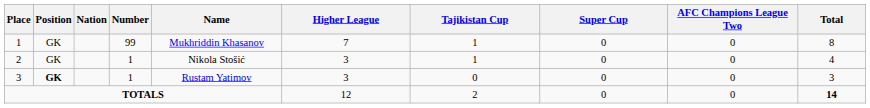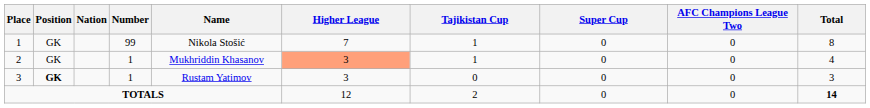(217, 43) Mukhriddin Khasanov -> (217, 43) Nikola Stošić
(217, 60) Nikola Stošić -> (217, 60) Mukhriddin Khasanov
(346, 60) no background -> (346, 60) lightsalmon background
